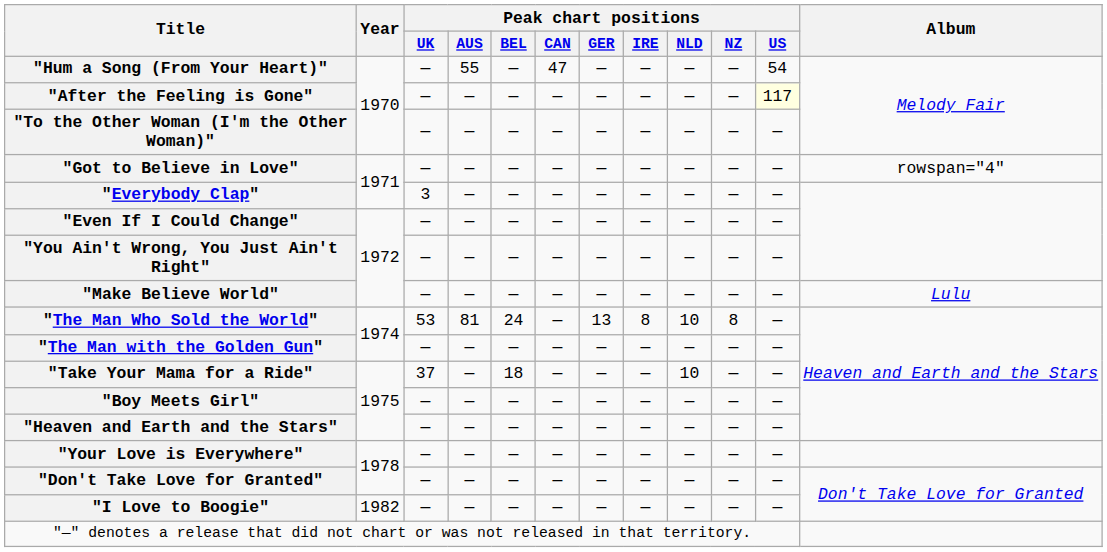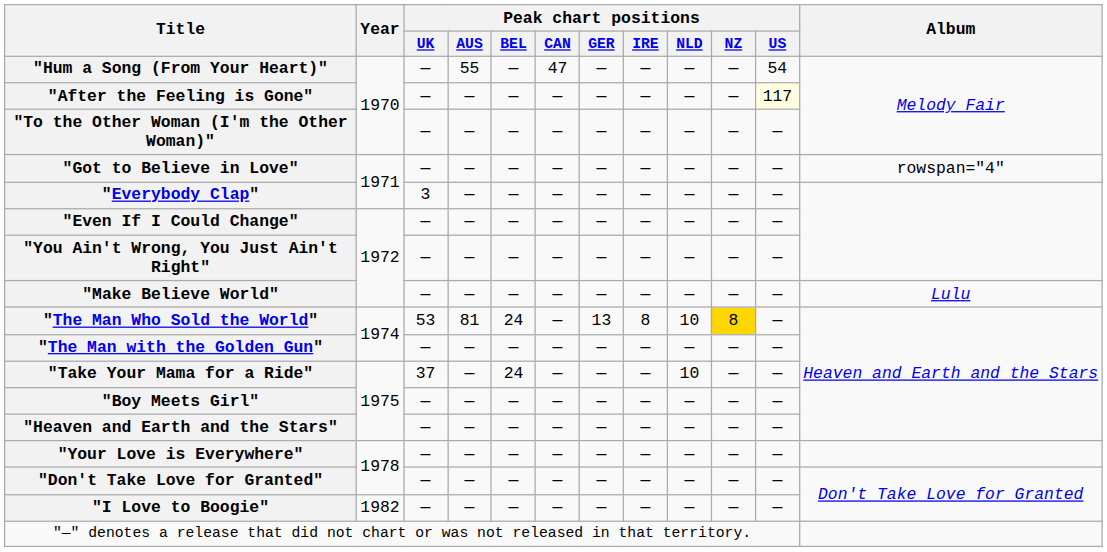(733, 321) no background -> (733, 321) gold background
(513, 374) 18 -> (513, 374) 24
